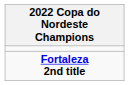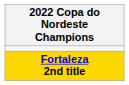(65, 65) no background -> (65, 65) gold background
